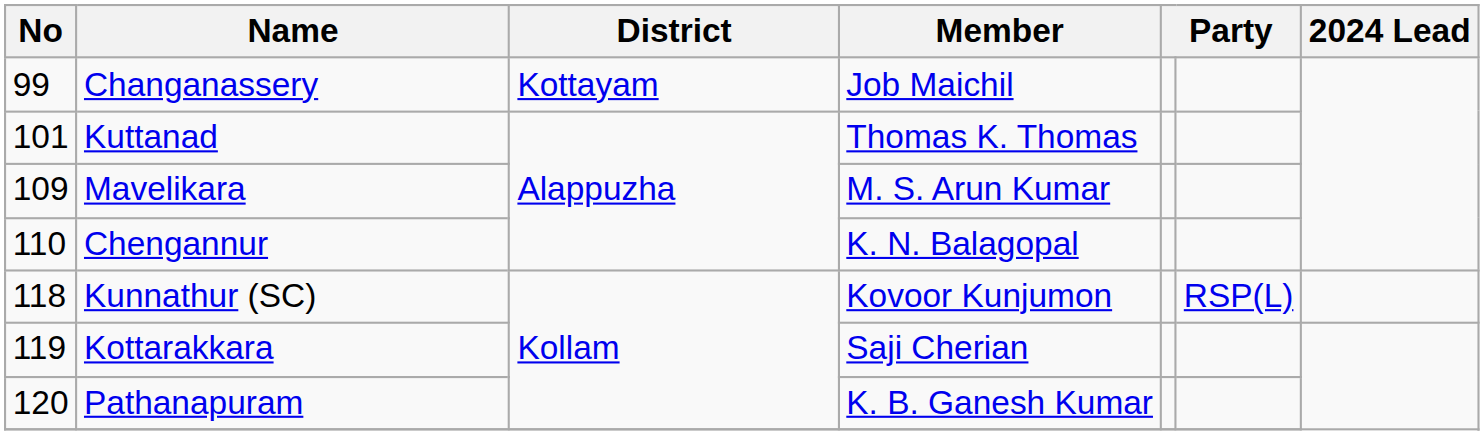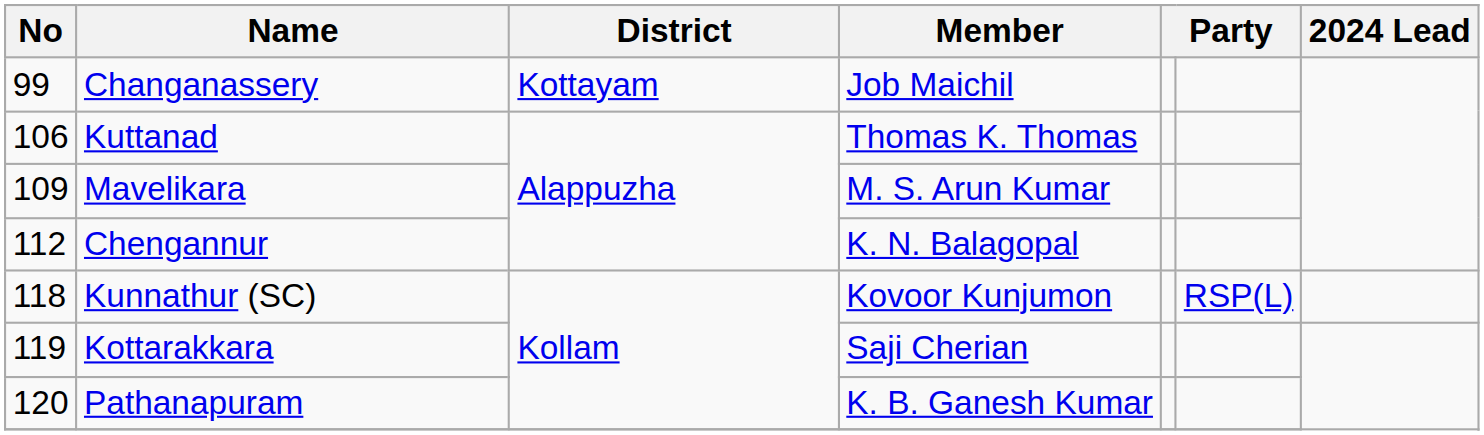(41, 137) 101 -> (41, 137) 106
(39, 243) 110 -> (39, 243) 112
